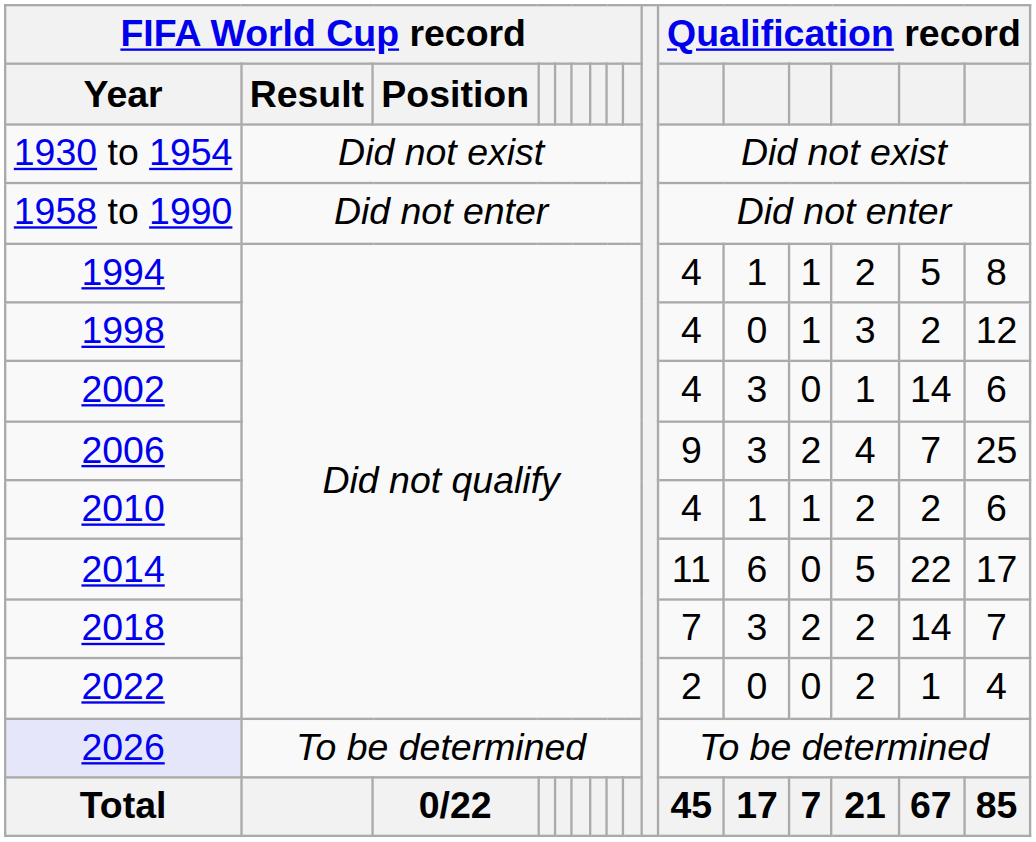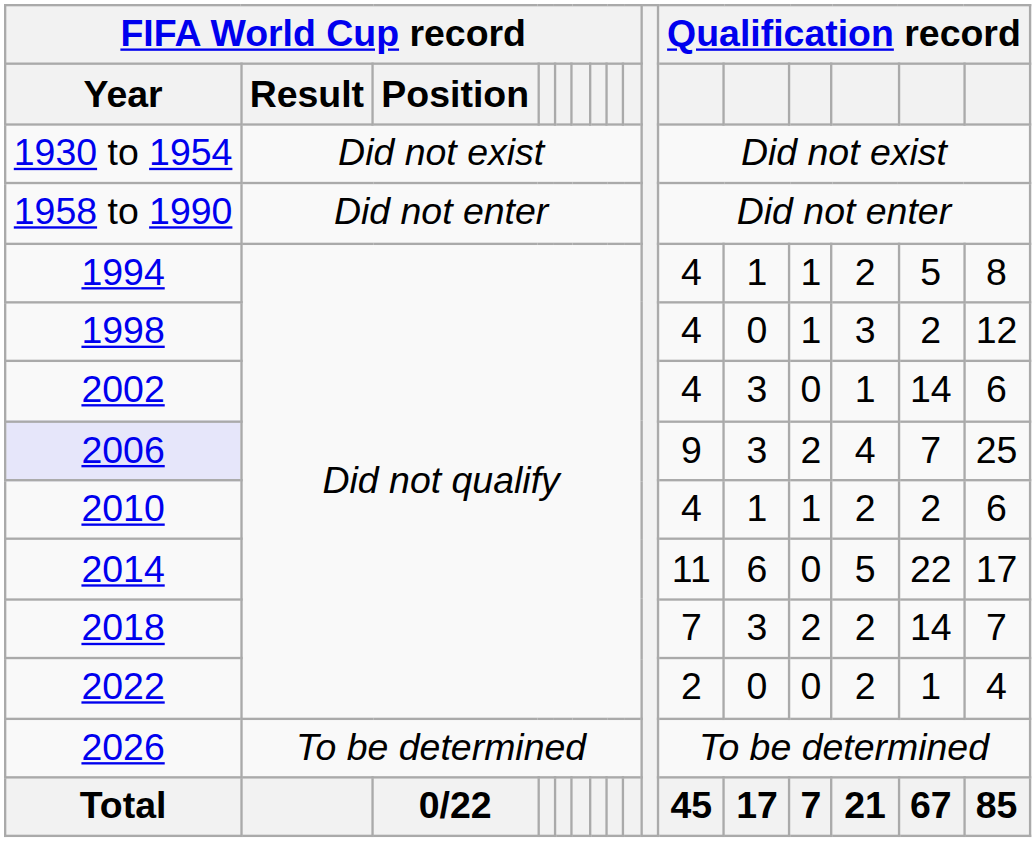(123, 449) no background -> (123, 449) lavender background
(123, 746) lavender background -> (123, 746) no background
